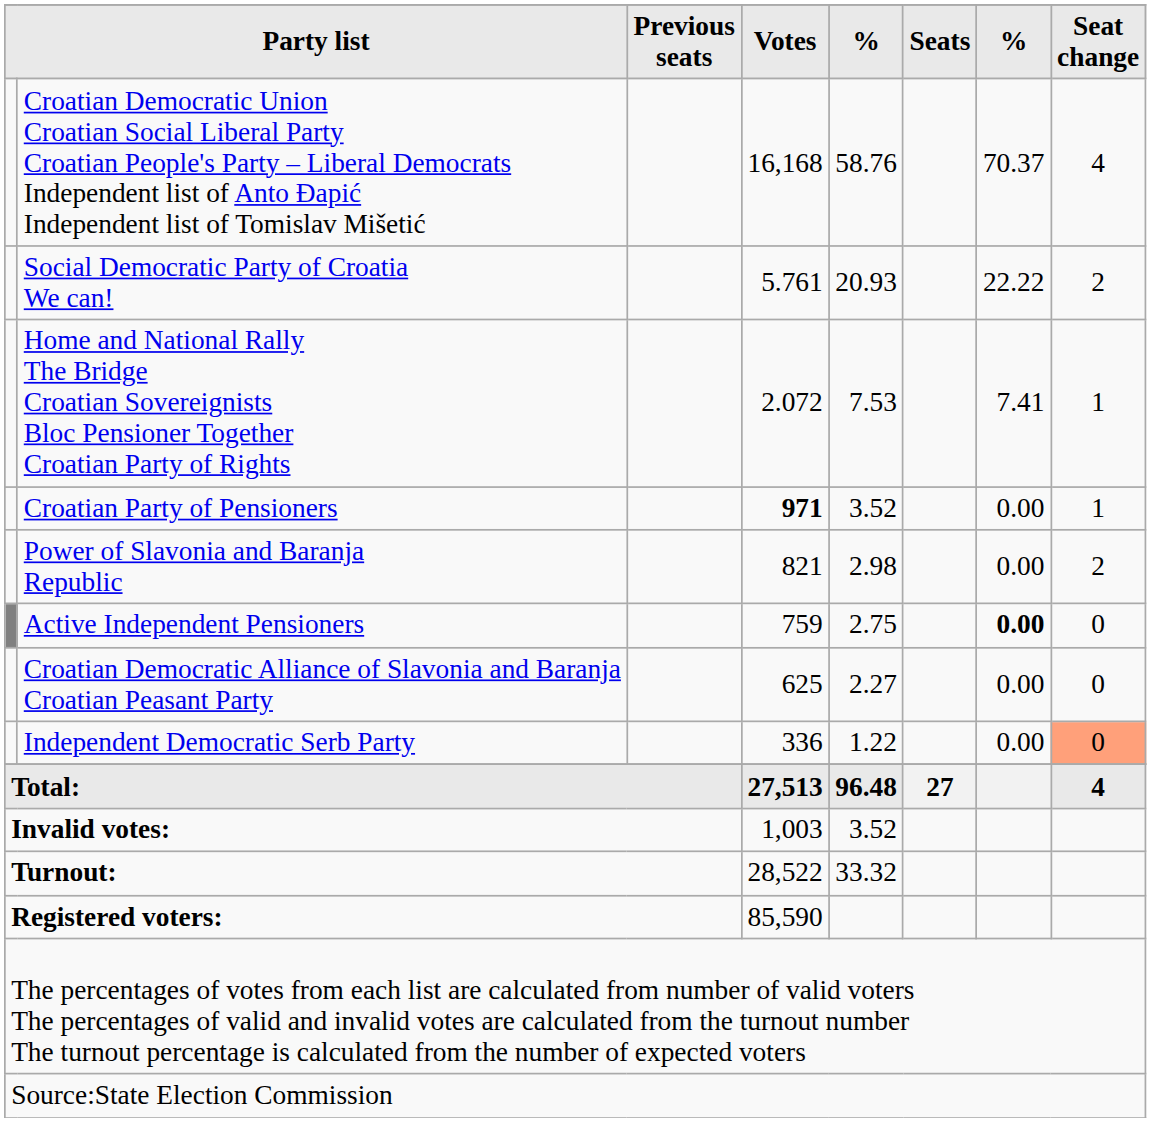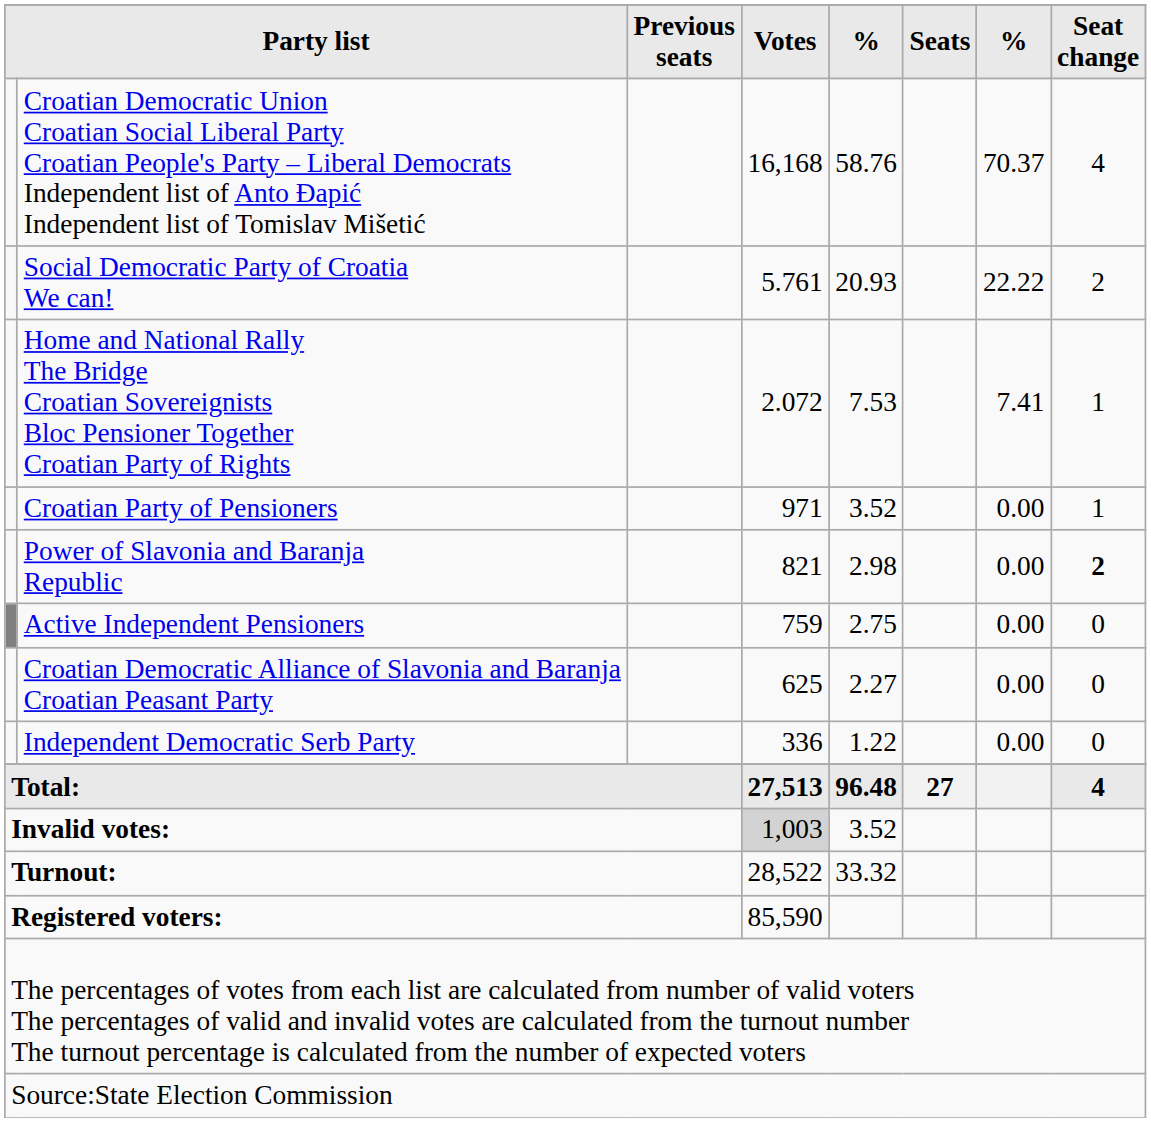(802, 507) bold -> (802, 507) normal
(1098, 566) normal -> (1098, 566) bold
(1021, 625) bold -> (1021, 625) normal
(1098, 742) lightsalmon background -> (1098, 742) no background
(792, 829) no background -> (792, 829) lightgrey background
